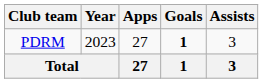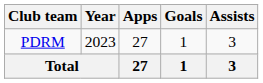(183, 41) bold -> (183, 41) normal
